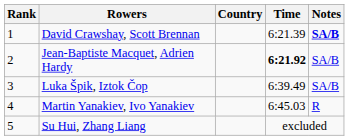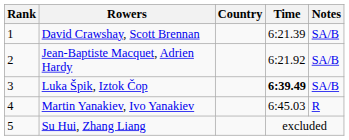(325, 33) bold -> (325, 33) normal
(287, 60) bold -> (287, 60) normal
(287, 86) normal -> (287, 86) bold
